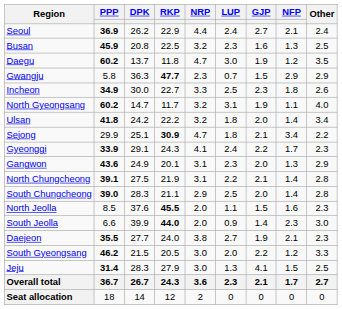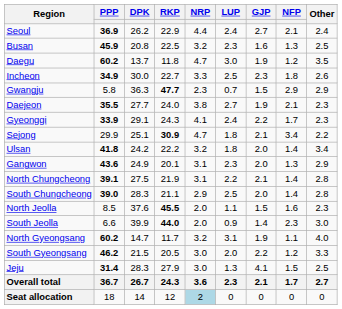rows swapped: (23, 90) <-> (25, 76)
rows swapped: (24, 238) <-> (46, 105)
rows swapped: (18, 120) <-> (27, 150)
(200, 297) no background -> (200, 297) lightblue background
